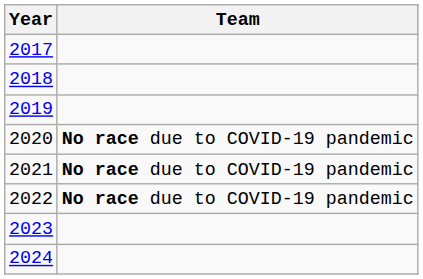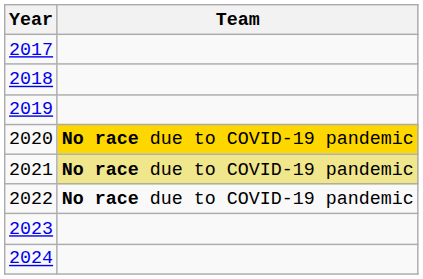(238, 139) no background -> (238, 139) gold background
(238, 169) no background -> (238, 169) khaki background
